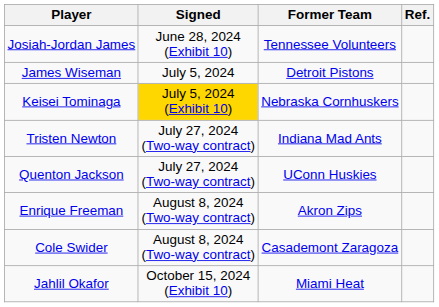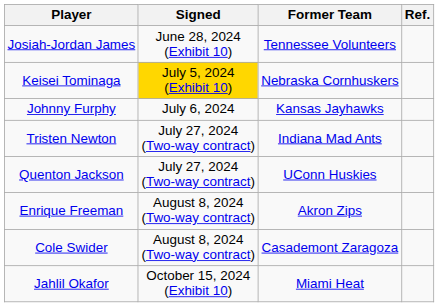- row: (71, 72)
+ row: (71, 109)
